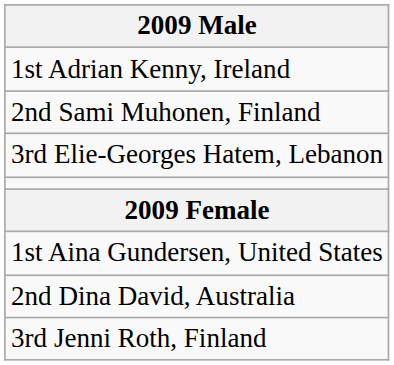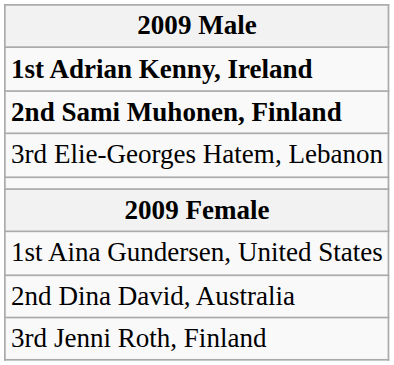(151, 68) normal -> (162, 68) bold
(166, 111) normal -> (176, 111) bold
